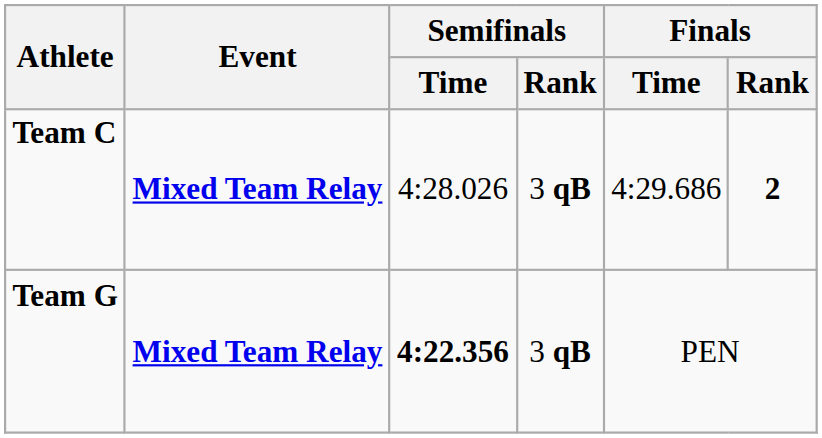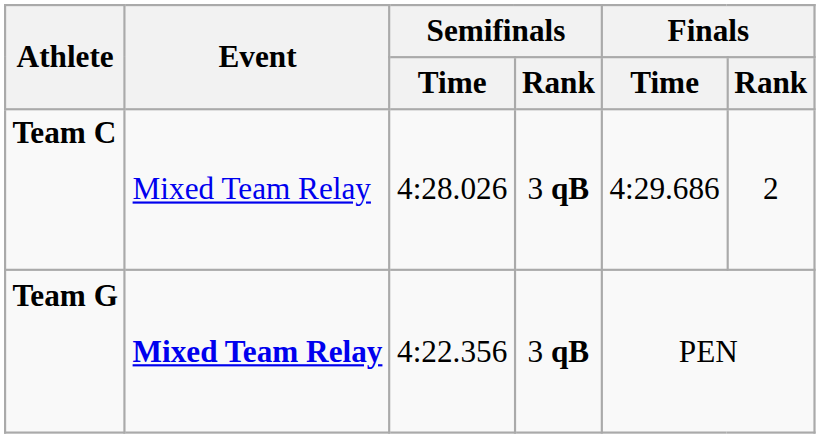(258, 189) bold -> (252, 189) normal
(773, 189) bold -> (771, 189) normal
(453, 351) bold -> (452, 351) normal
